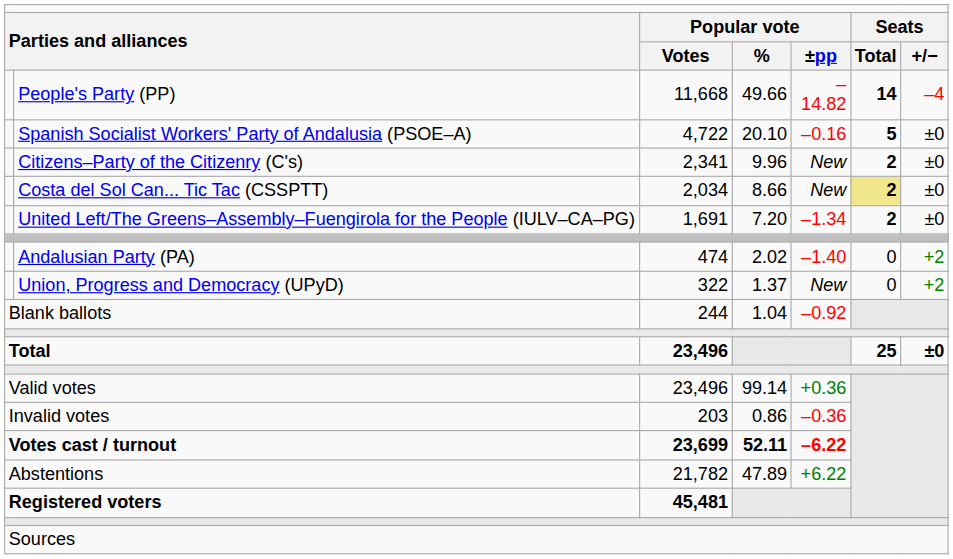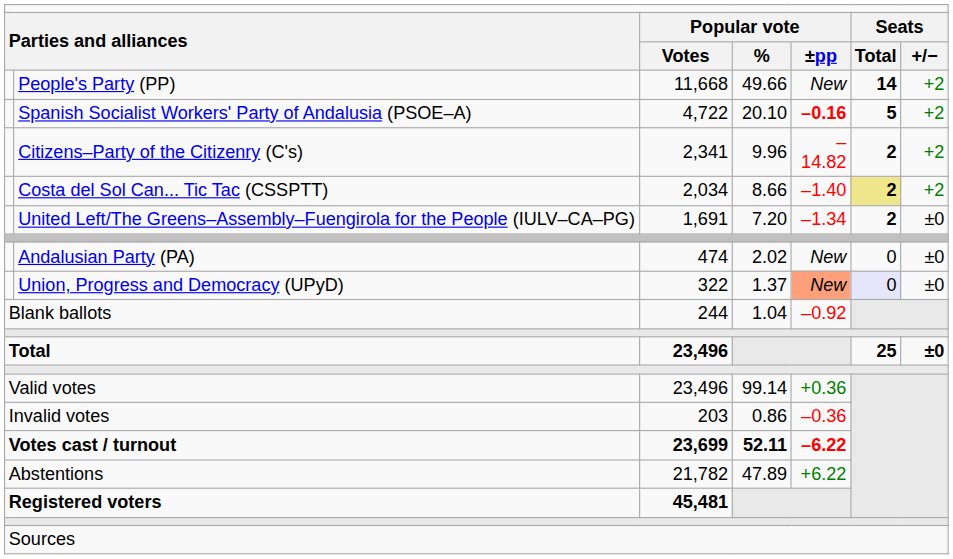(824, 94) –14.82 -> (828, 84) New
(934, 94) –4 -> (934, 84) +2
(824, 133) normal -> (824, 113) bold
(934, 133) ±0 -> (934, 113) +2
(828, 162) New -> (824, 152) –14.82
(934, 162) ±0 -> (934, 152) +2
(828, 190) New -> (824, 190) –1.40
(934, 190) ±0 -> (934, 190) +2
(824, 256) –1.40 -> (828, 256) New
(934, 256) +2 -> (934, 256) ±0
(828, 285) no background -> (828, 285) lightsalmon background
(892, 285) no background -> (892, 285) lavender background
(934, 285) +2 -> (934, 285) ±0
